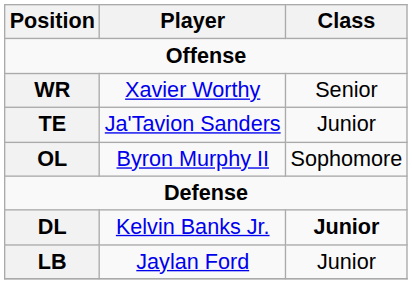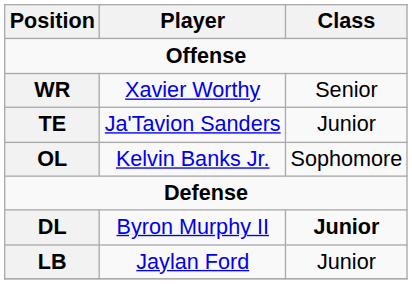(193, 158) Byron Murphy II -> (193, 158) Kelvin Banks Jr.
(193, 227) Kelvin Banks Jr. -> (193, 227) Byron Murphy II
